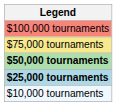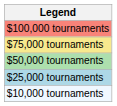(58, 61) bold -> (55, 61) normal
(58, 77) bold -> (55, 77) normal
